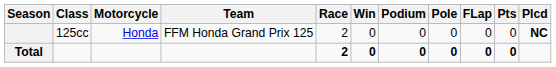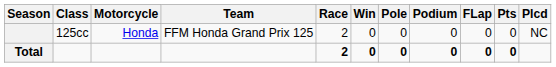columns swapped: (404, 14) <-> (444, 14)
(539, 33) bold -> (539, 33) normal
